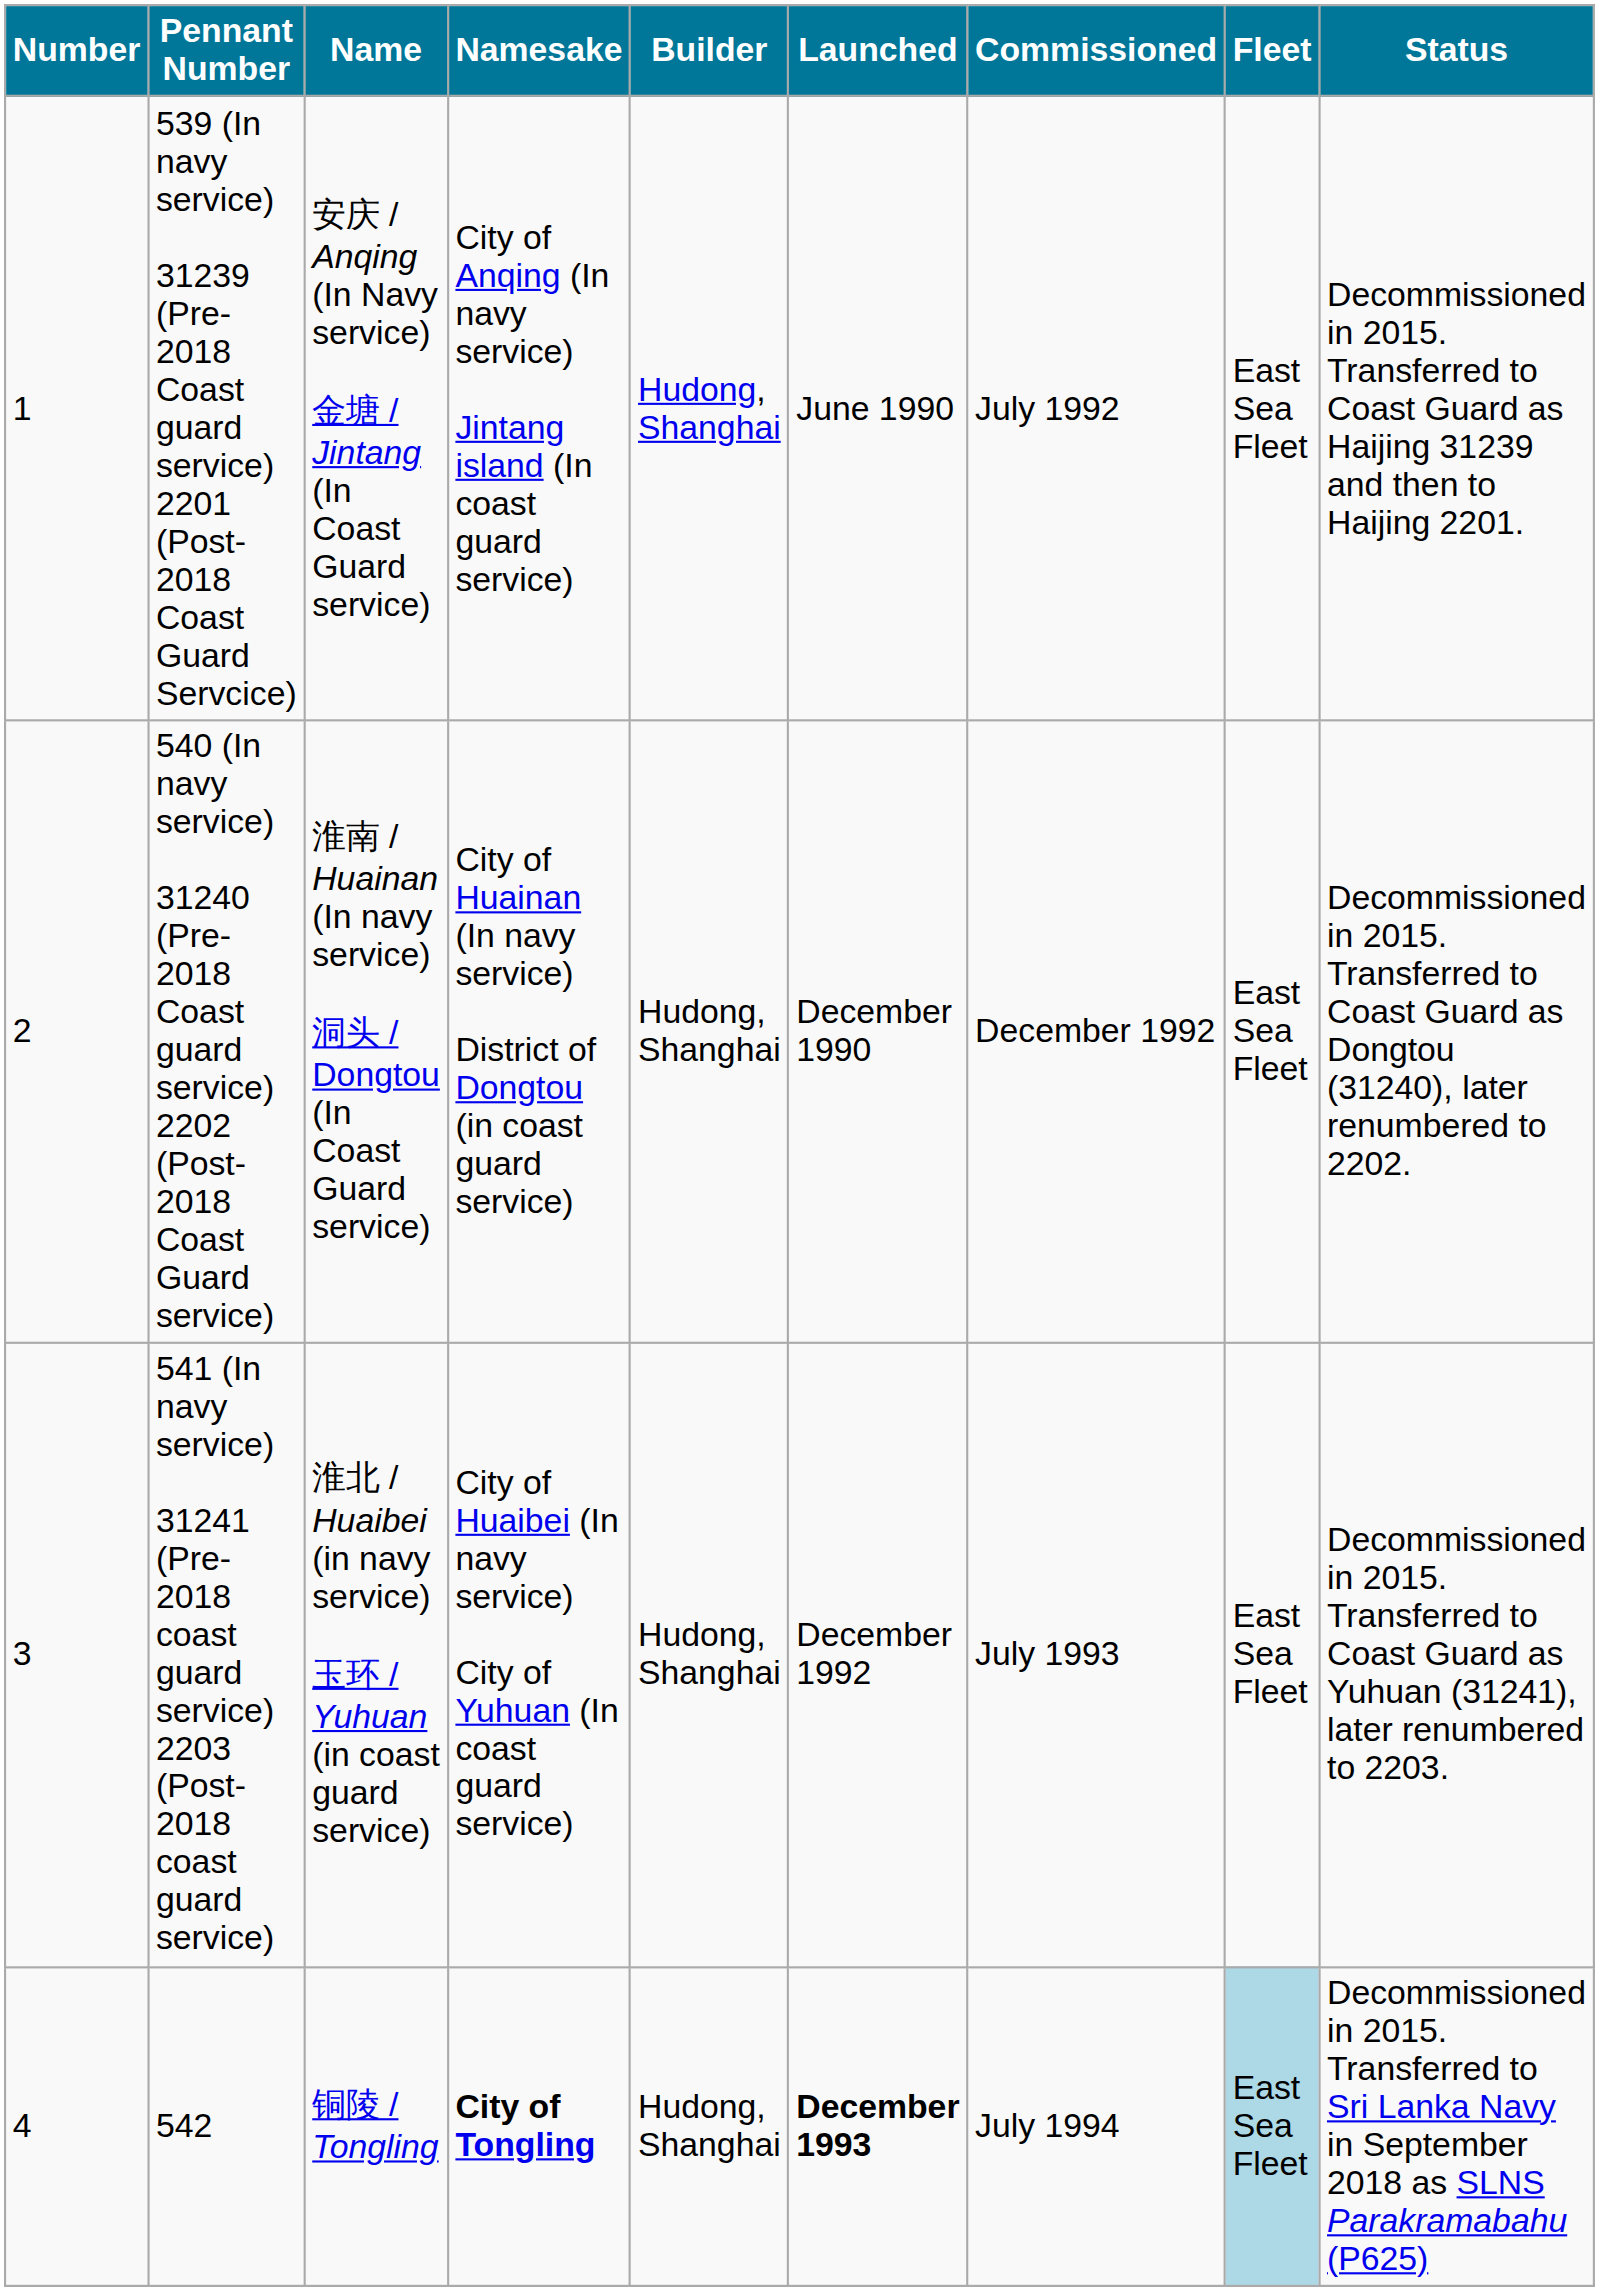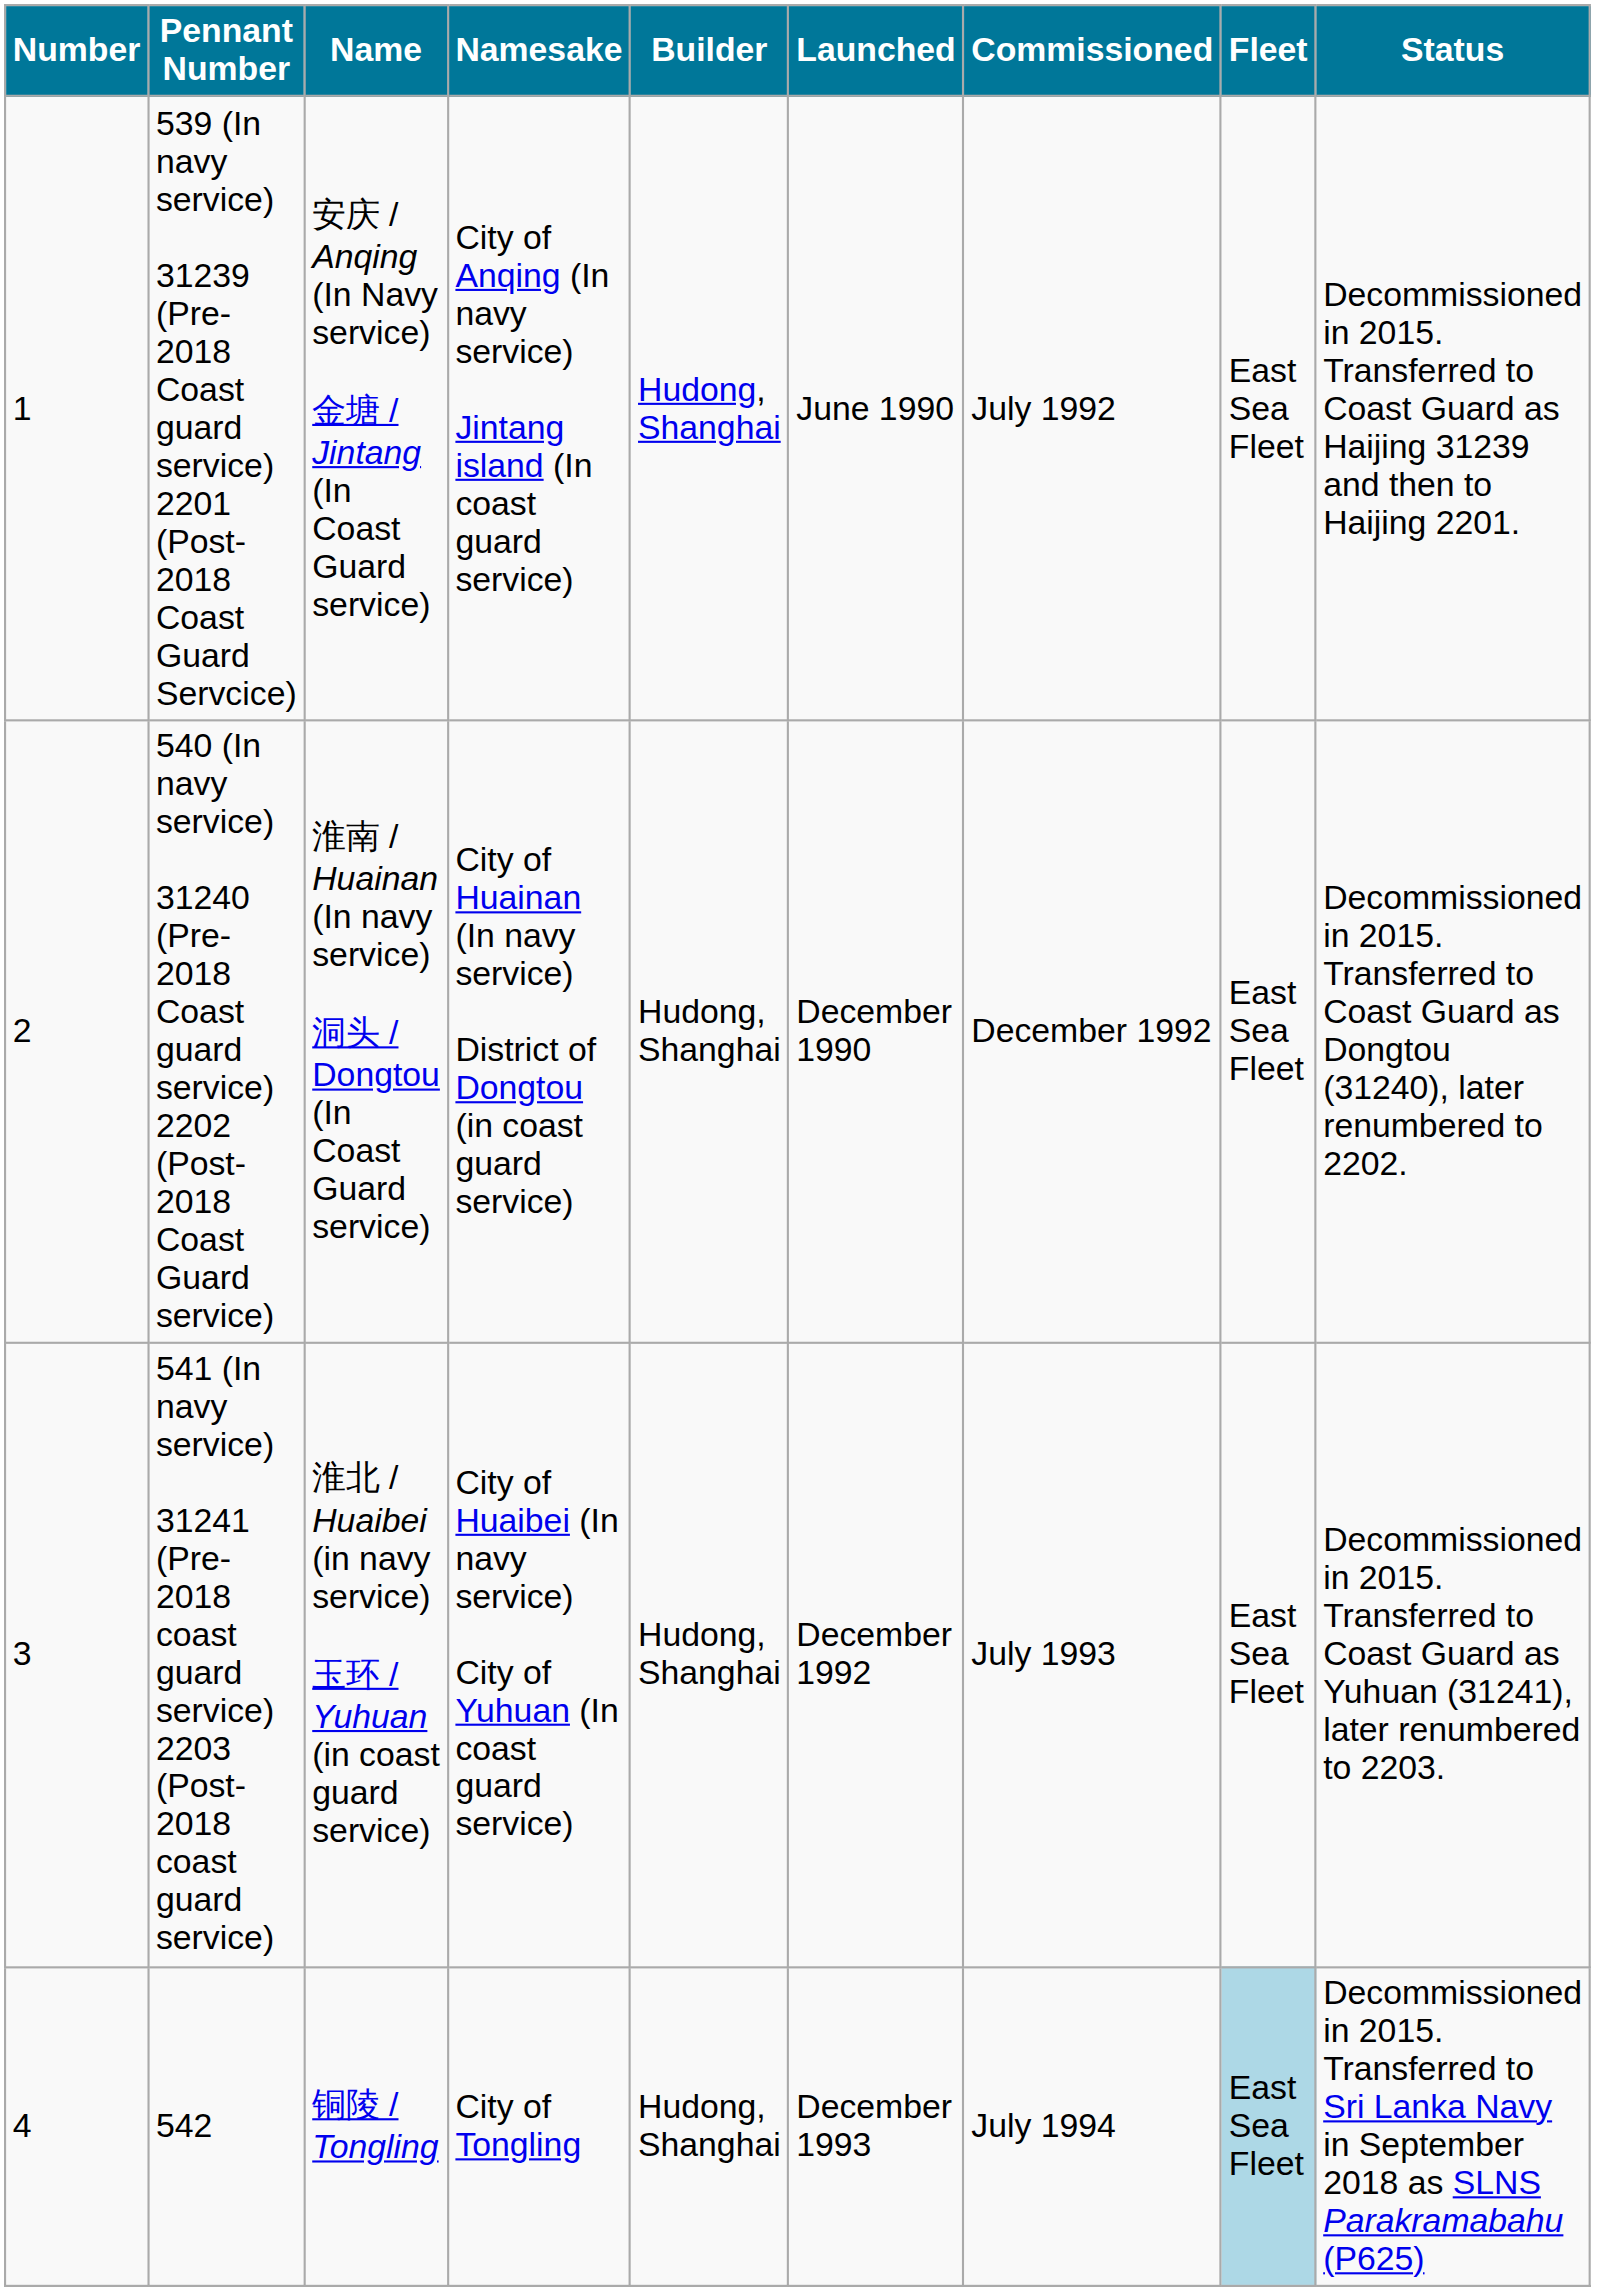(525, 2125) bold -> (518, 2125) normal
(878, 2125) bold -> (874, 2125) normal
